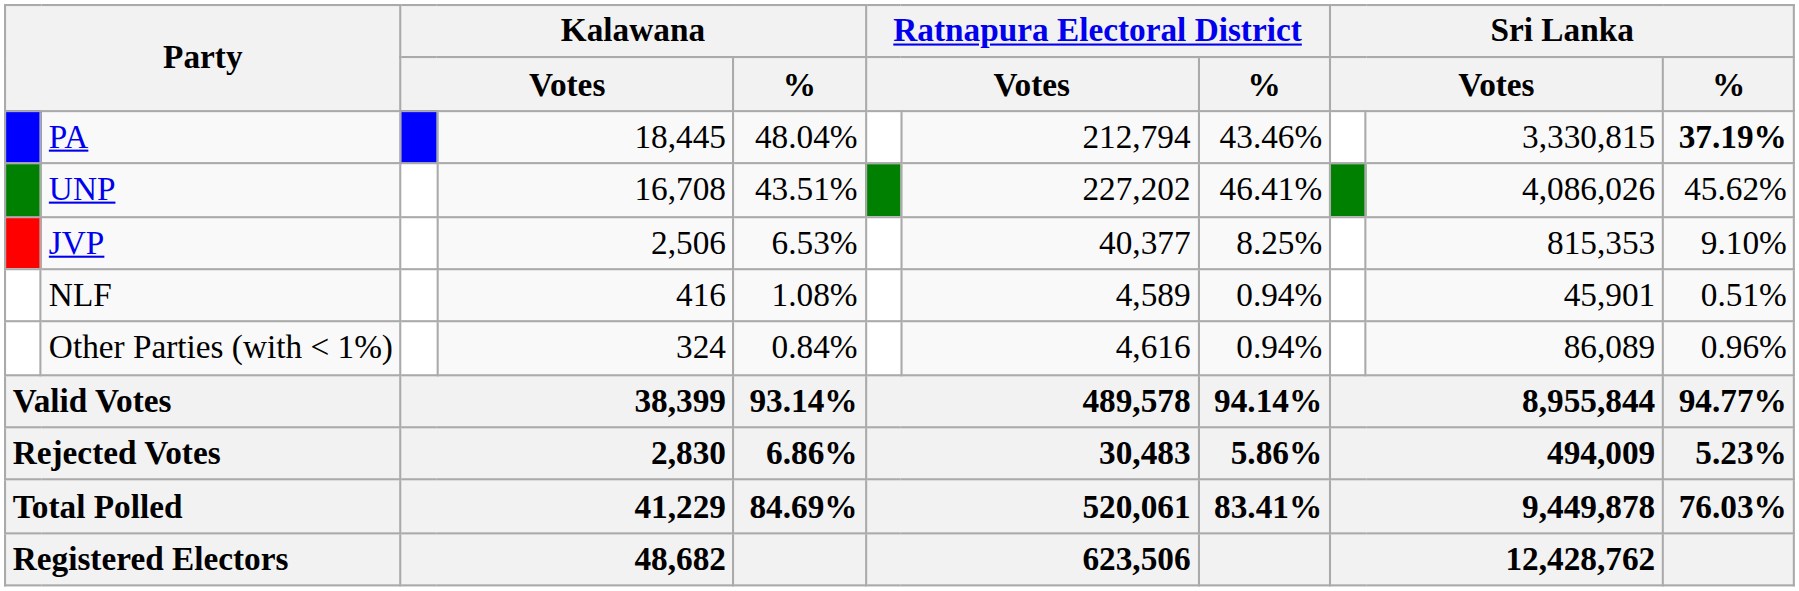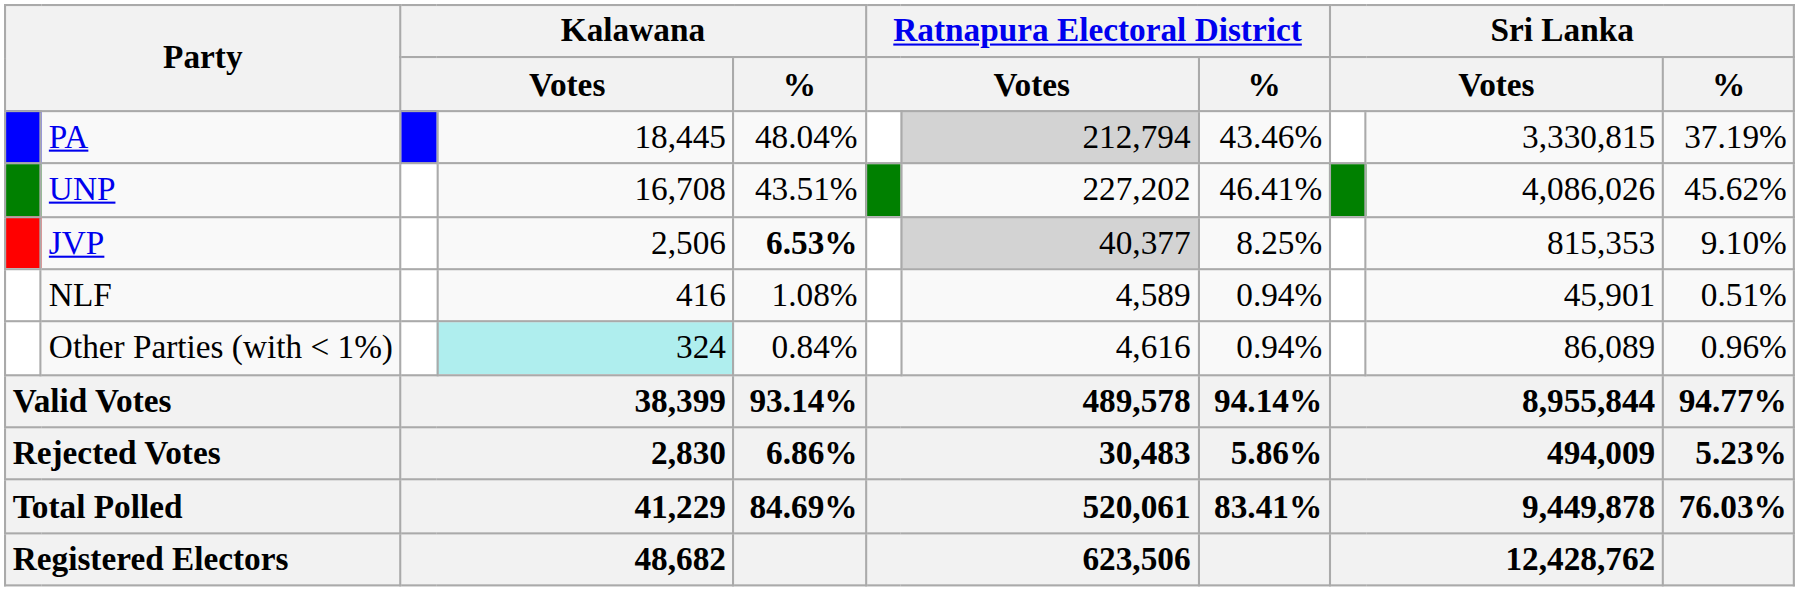(1137, 136) no background -> (1137, 136) lightgrey background
(1733, 136) bold -> (1736, 136) normal
(815, 242) normal -> (812, 242) bold
(1145, 242) no background -> (1145, 242) lightgrey background
(701, 347) no background -> (701, 347) paleturquoise background
